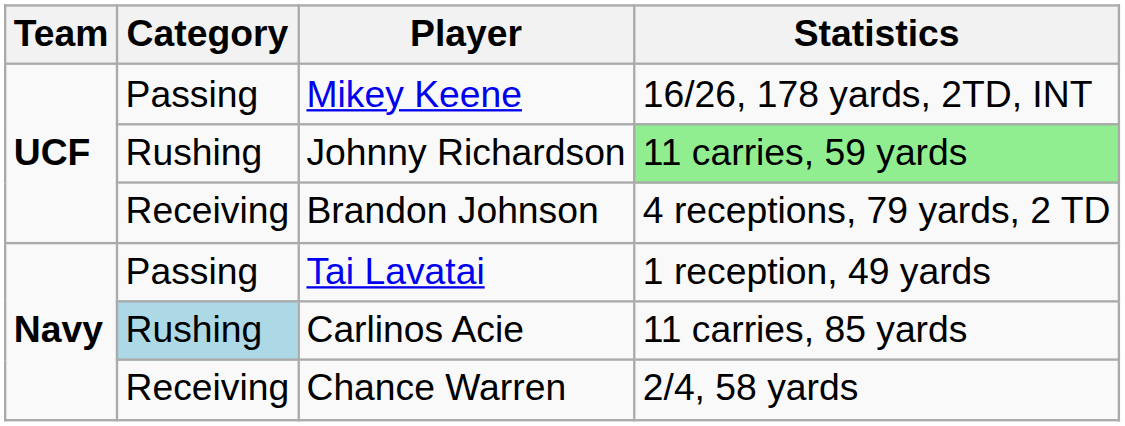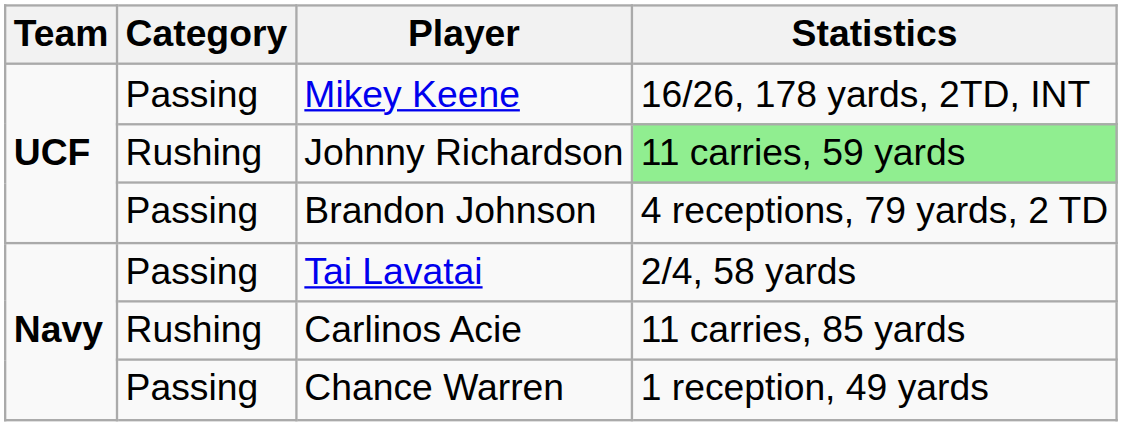(207, 211) Receiving -> (192, 211) Passing
(817, 270) 1 reception, 49 yards -> (748, 270) 2/4, 58 yards
(194, 329) lightblue background -> (194, 329) no background
(207, 389) Receiving -> (192, 389) Passing
(751, 389) 2/4, 58 yards -> (815, 389) 1 reception, 49 yards
